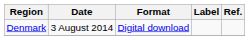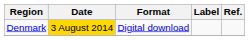(82, 27) no background -> (82, 27) gold background
